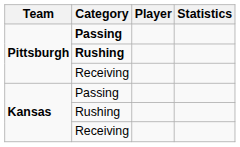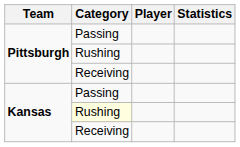(99, 34) bold -> (97, 34) normal
(100, 53) bold -> (97, 53) normal
(97, 112) no background -> (97, 112) lightyellow background
